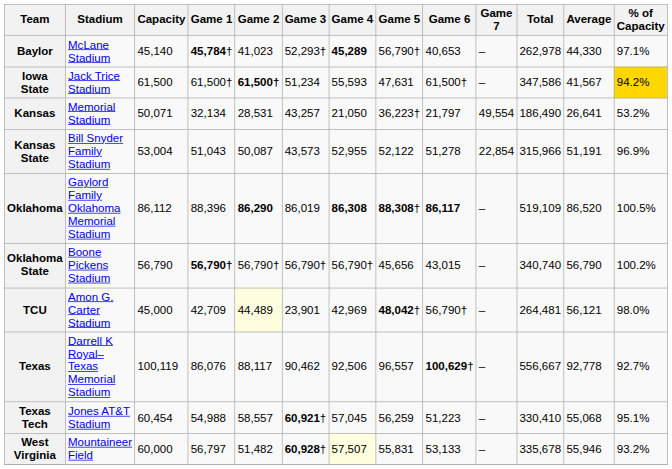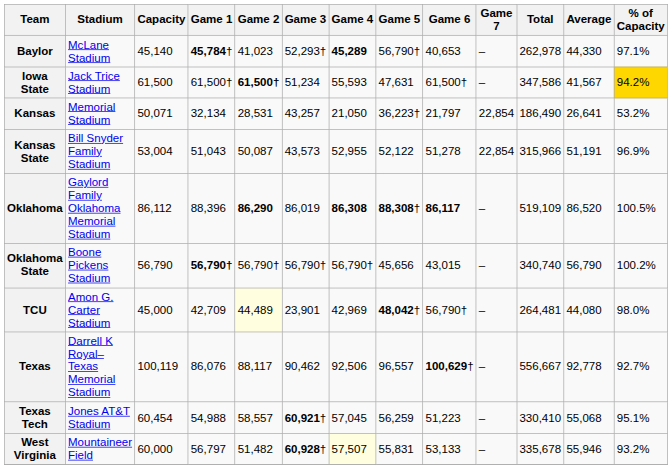(496, 113) 49,554 -> (496, 113) 22,854
(584, 310) 56,121 -> (584, 310) 44,080
